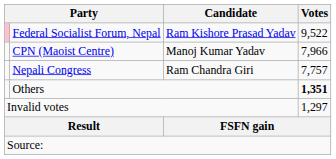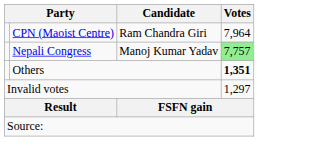- row: (87, 32)
(215, 51) Manoj Kumar Yadav -> (163, 32) Ram Chandra Giri
(314, 51) 7,966 -> (237, 32) 7,964
(210, 70) Ram Chandra Giri -> (169, 51) Manoj Kumar Yadav
(314, 70) no background -> (237, 51) lightgreen background
